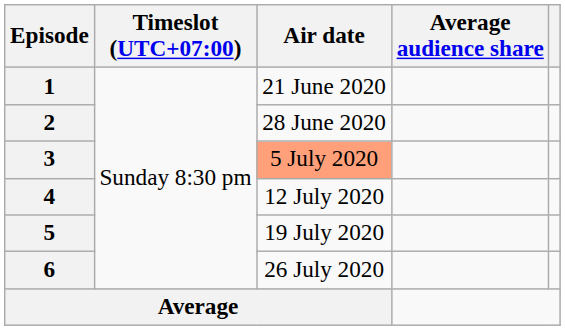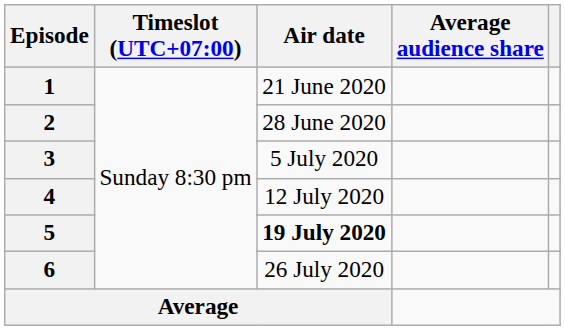(324, 159) lightsalmon background -> (324, 159) no background
(324, 232) normal -> (324, 232) bold
